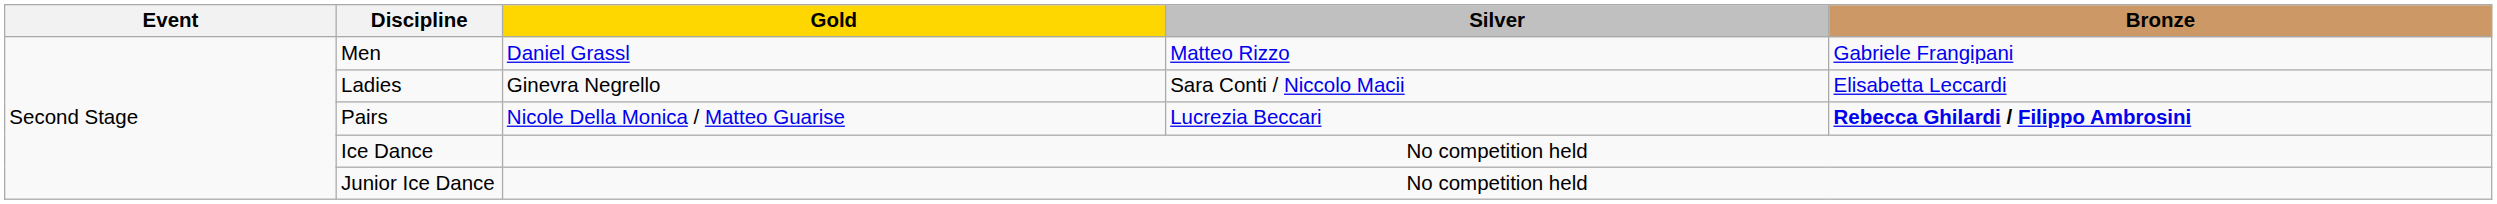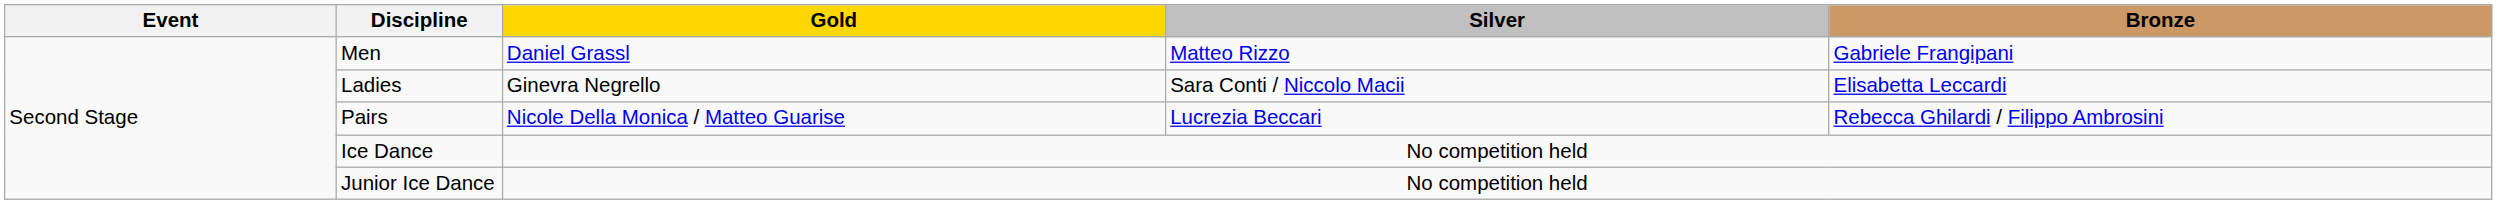(2012, 118) bold -> (1999, 118) normal
